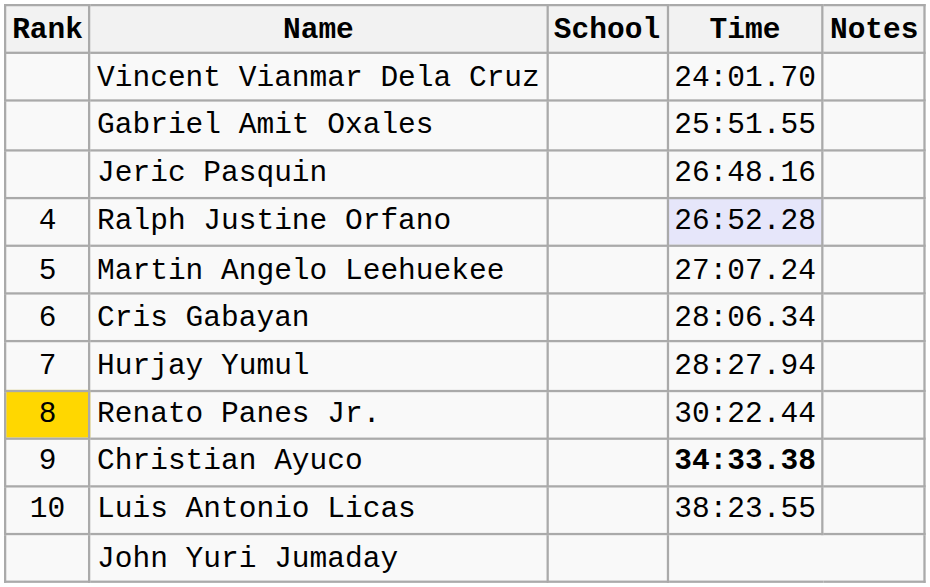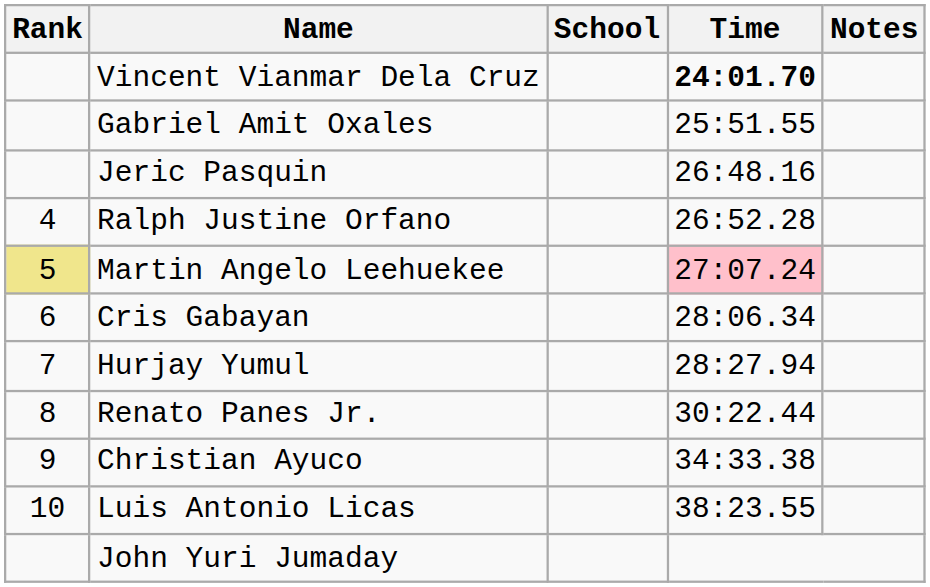(745, 77) normal -> (745, 77) bold
(745, 222) lavender background -> (745, 222) no background
(48, 270) no background -> (48, 270) khaki background
(745, 270) no background -> (745, 270) pink background
(48, 414) gold background -> (48, 414) no background
(745, 462) bold -> (745, 462) normal
